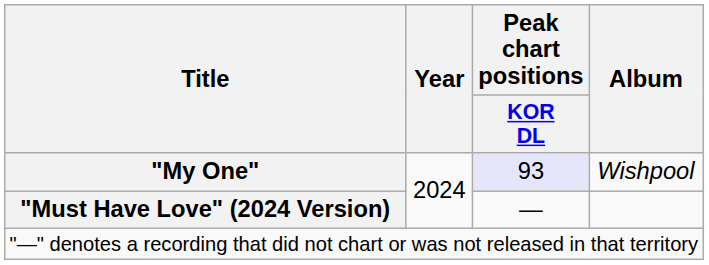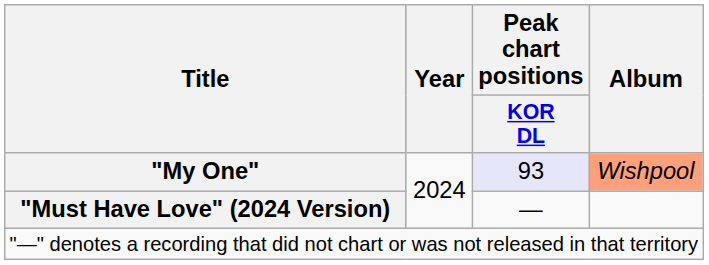(646, 171) no background -> (646, 171) lightsalmon background
